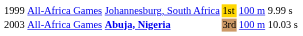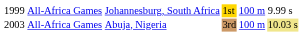(138, 25) bold -> (136, 25) normal
(283, 25) no background -> (283, 25) khaki background
